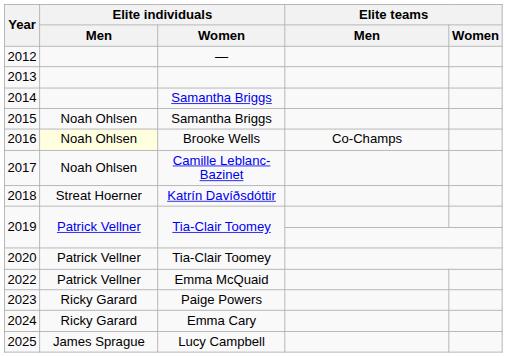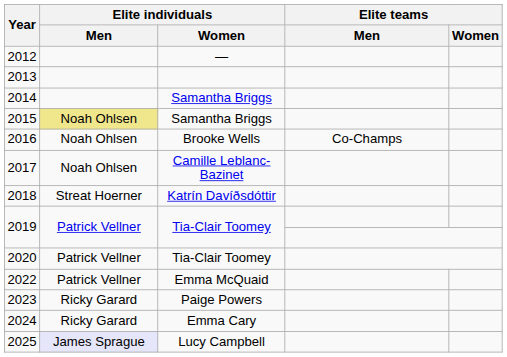(99, 118) no background -> (99, 118) khaki background
(99, 139) lightyellow background -> (99, 139) no background
(99, 341) no background -> (99, 341) lavender background
